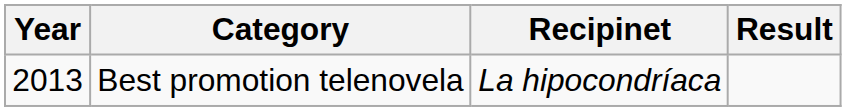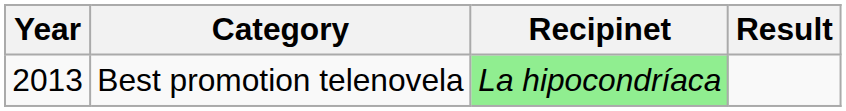(600, 79) no background -> (600, 79) lightgreen background
